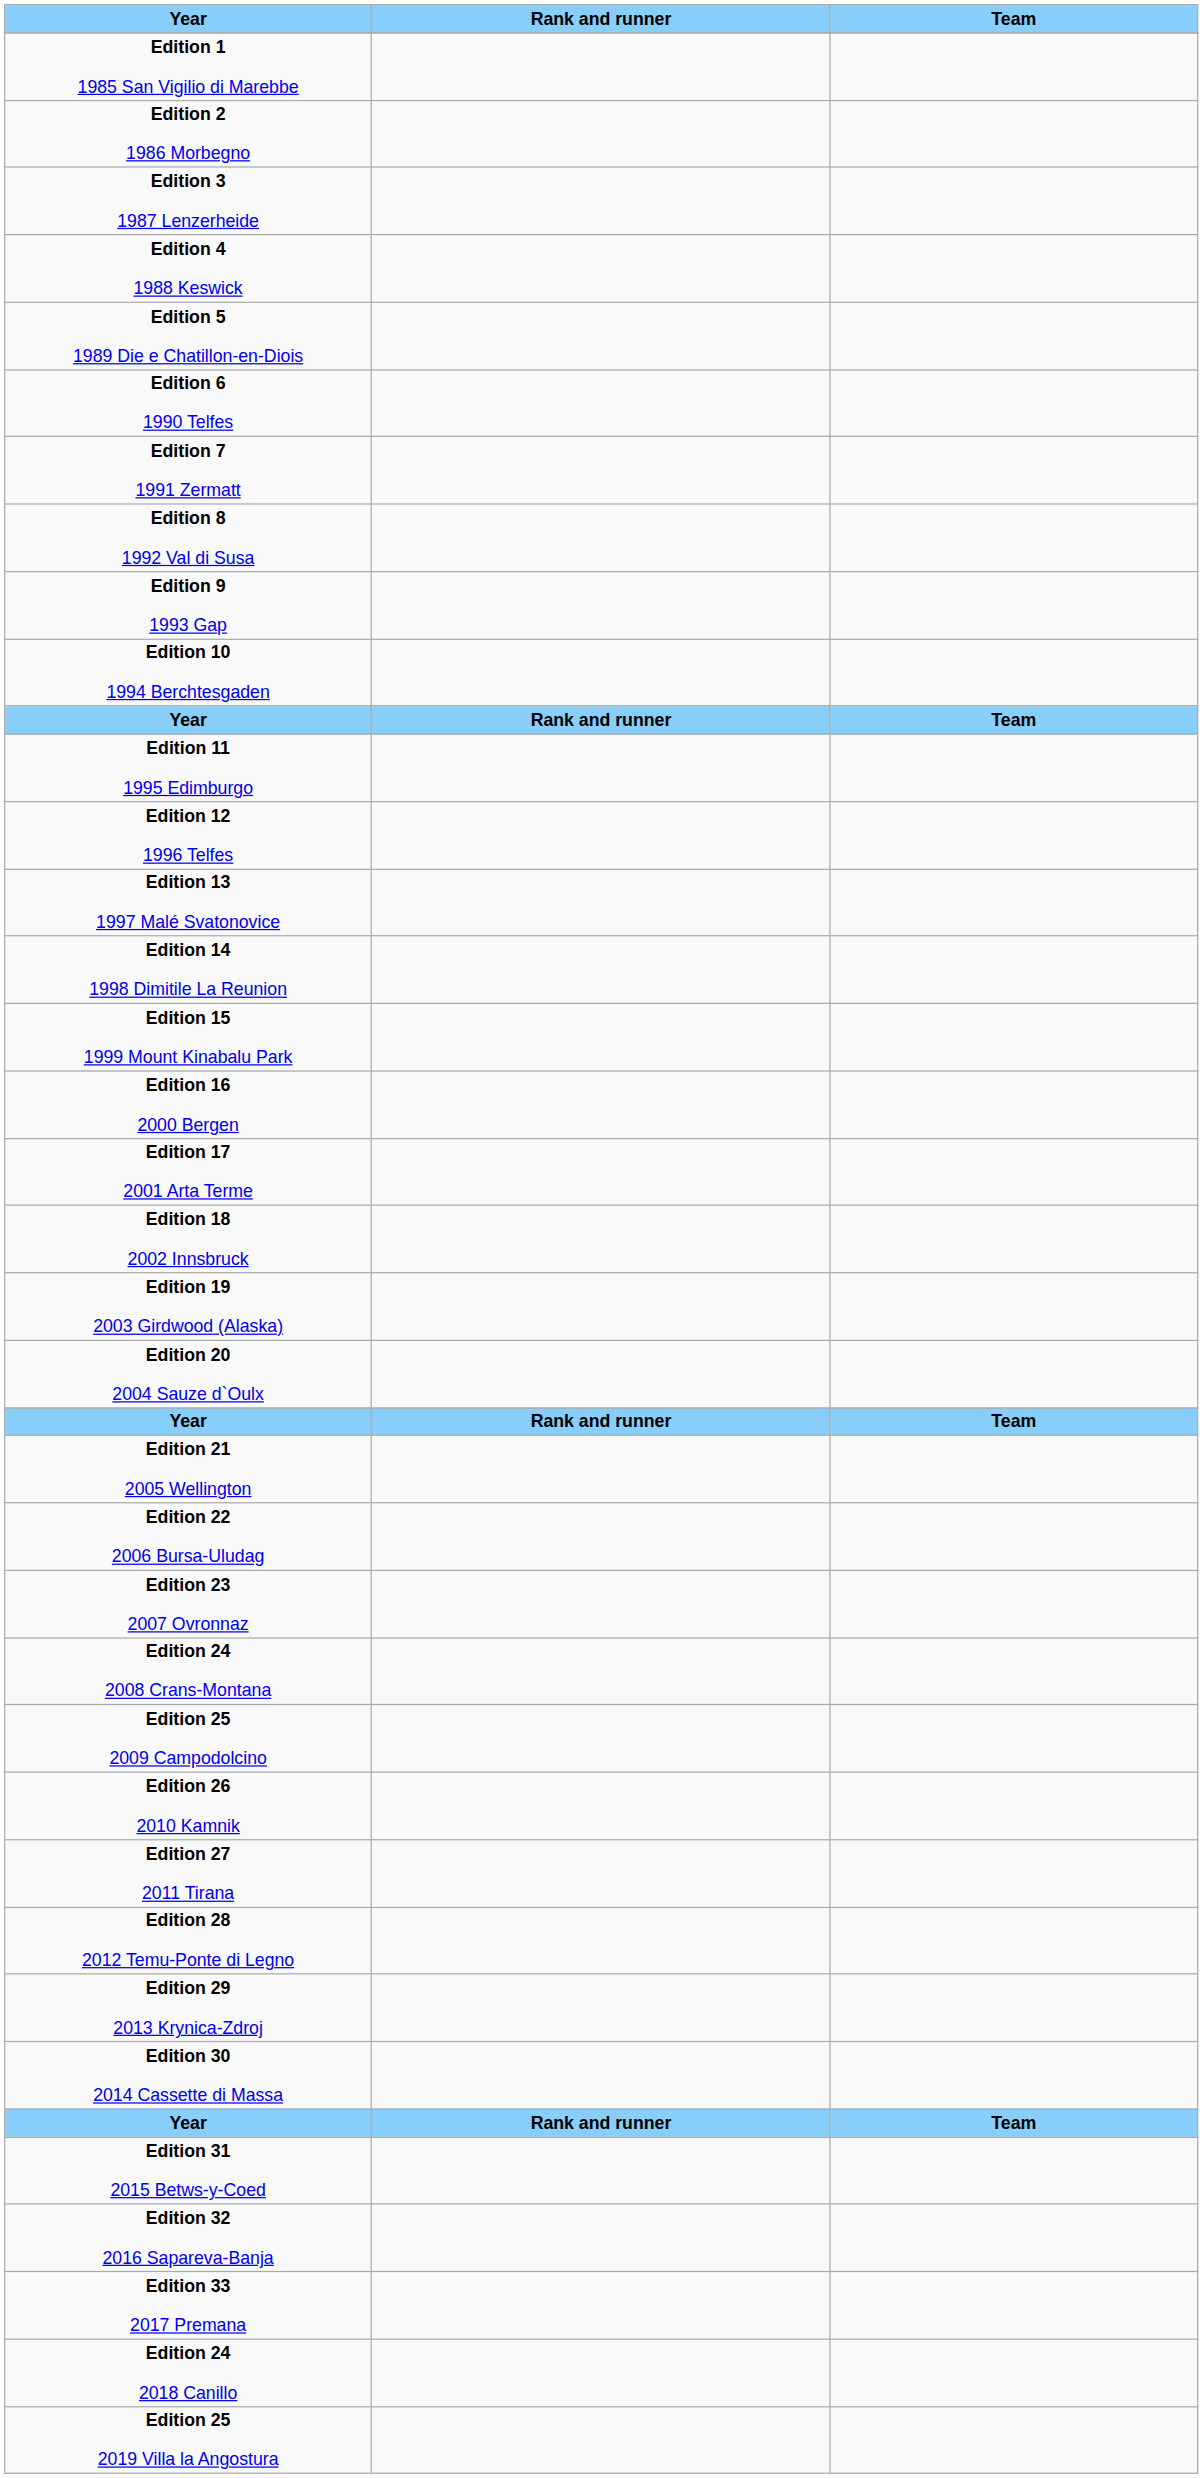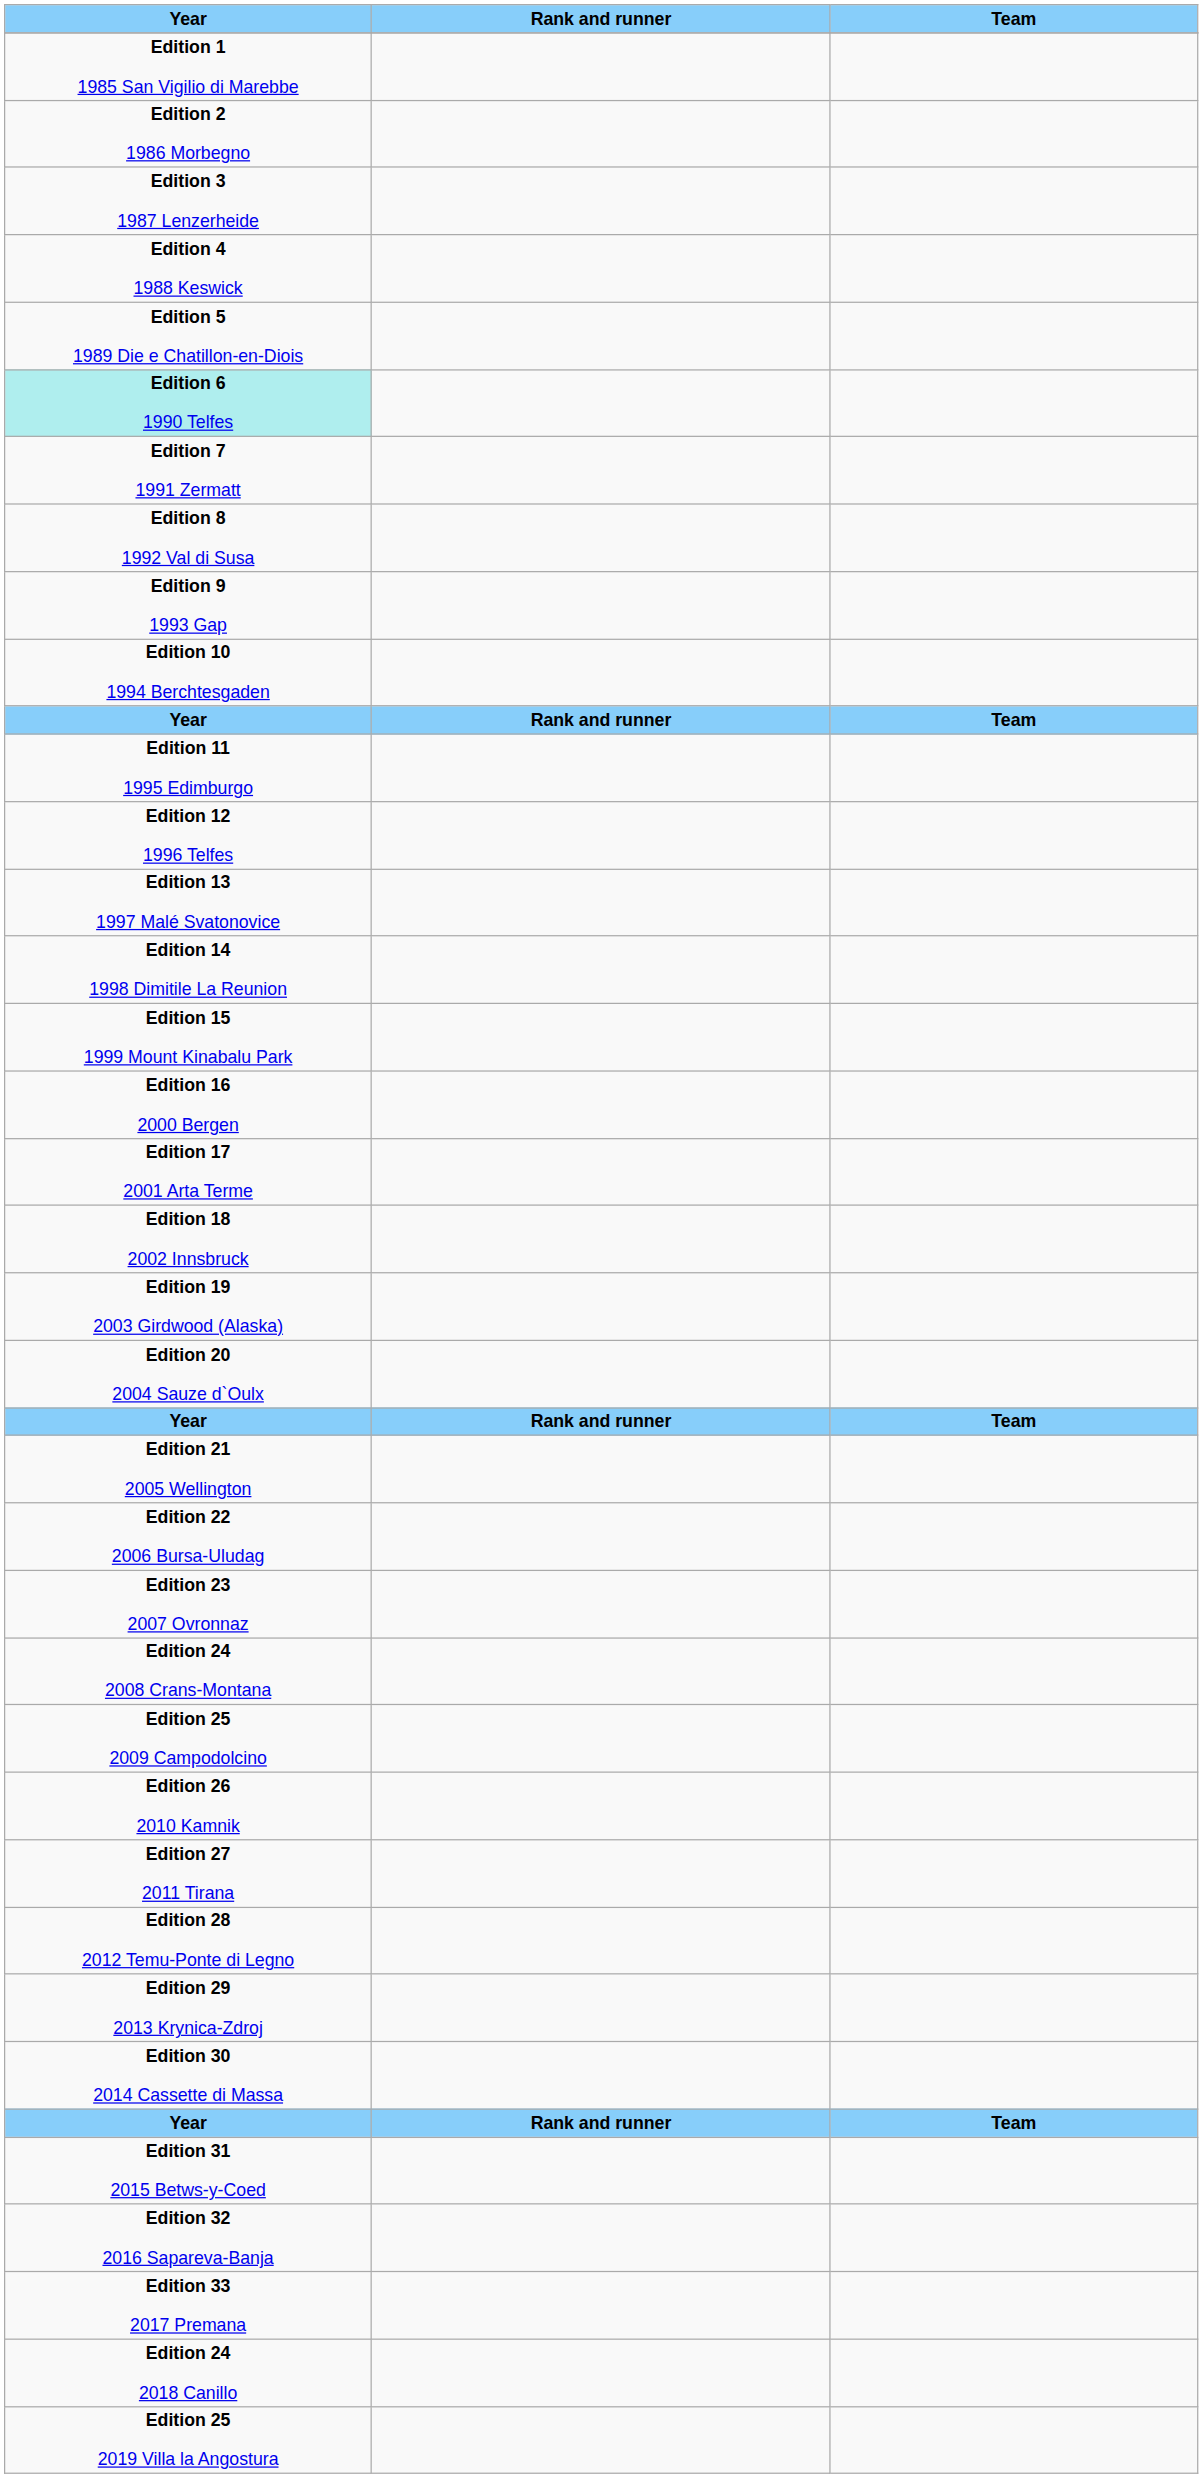(188, 403) no background -> (188, 403) paleturquoise background
